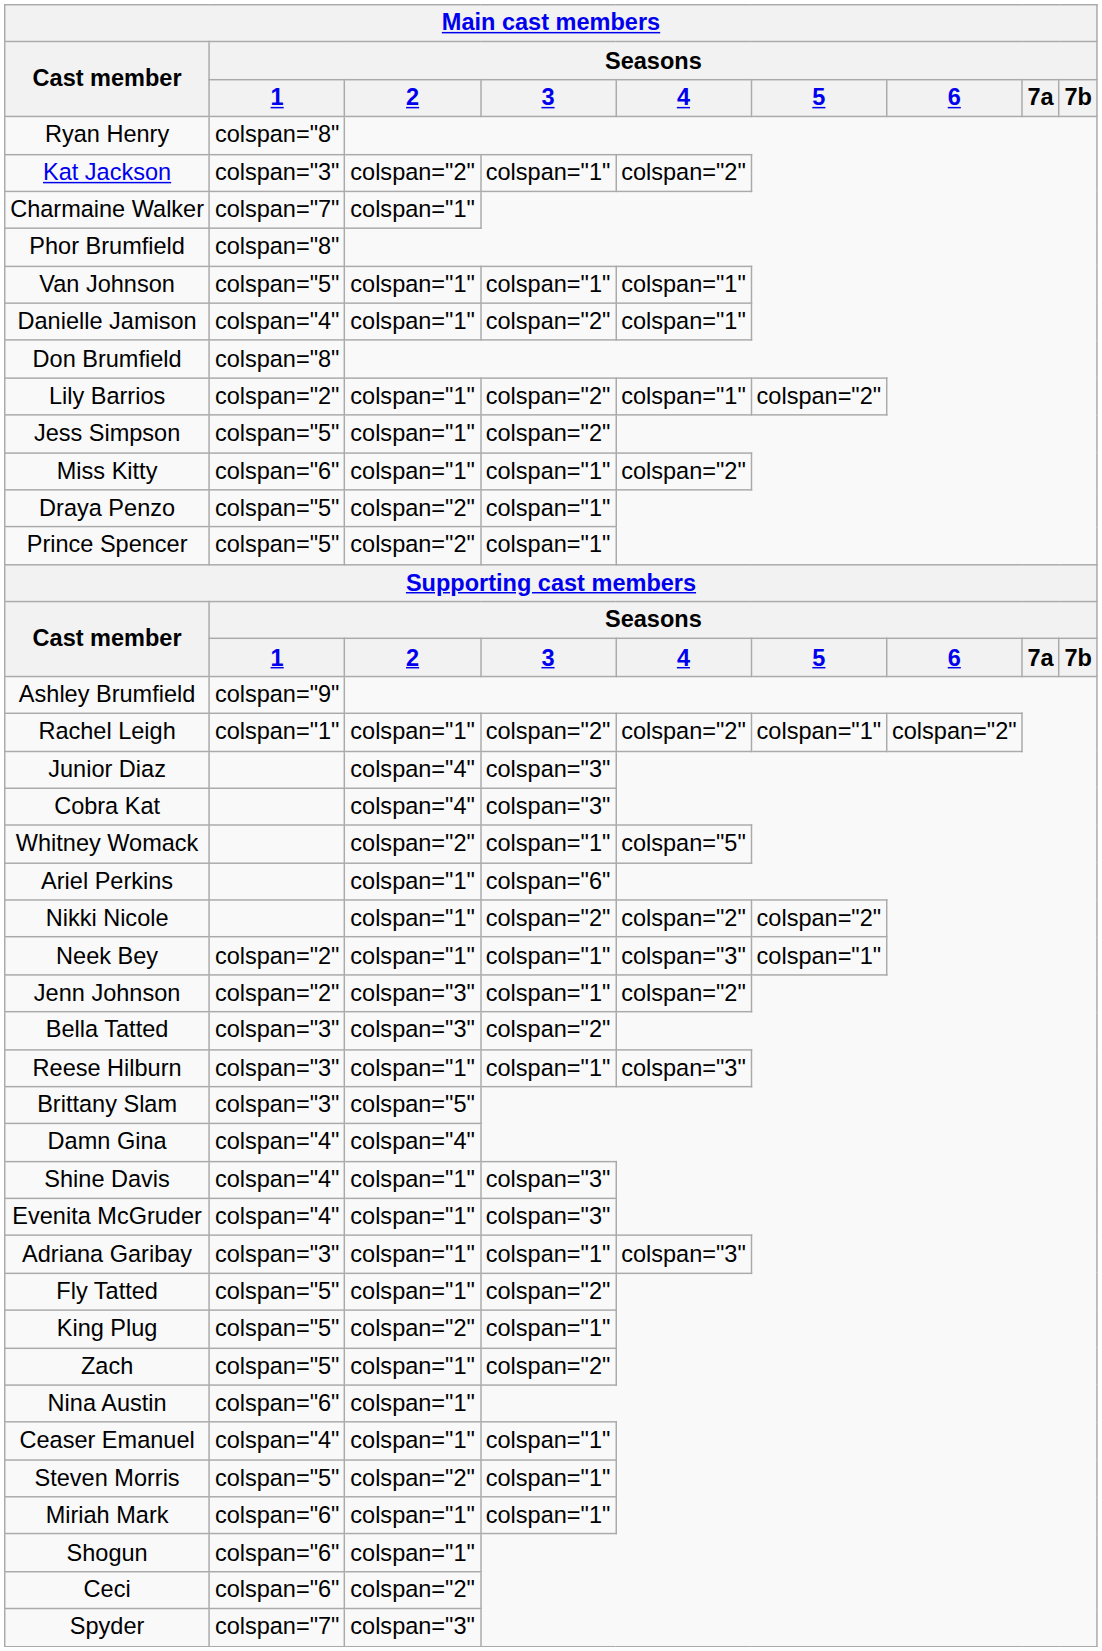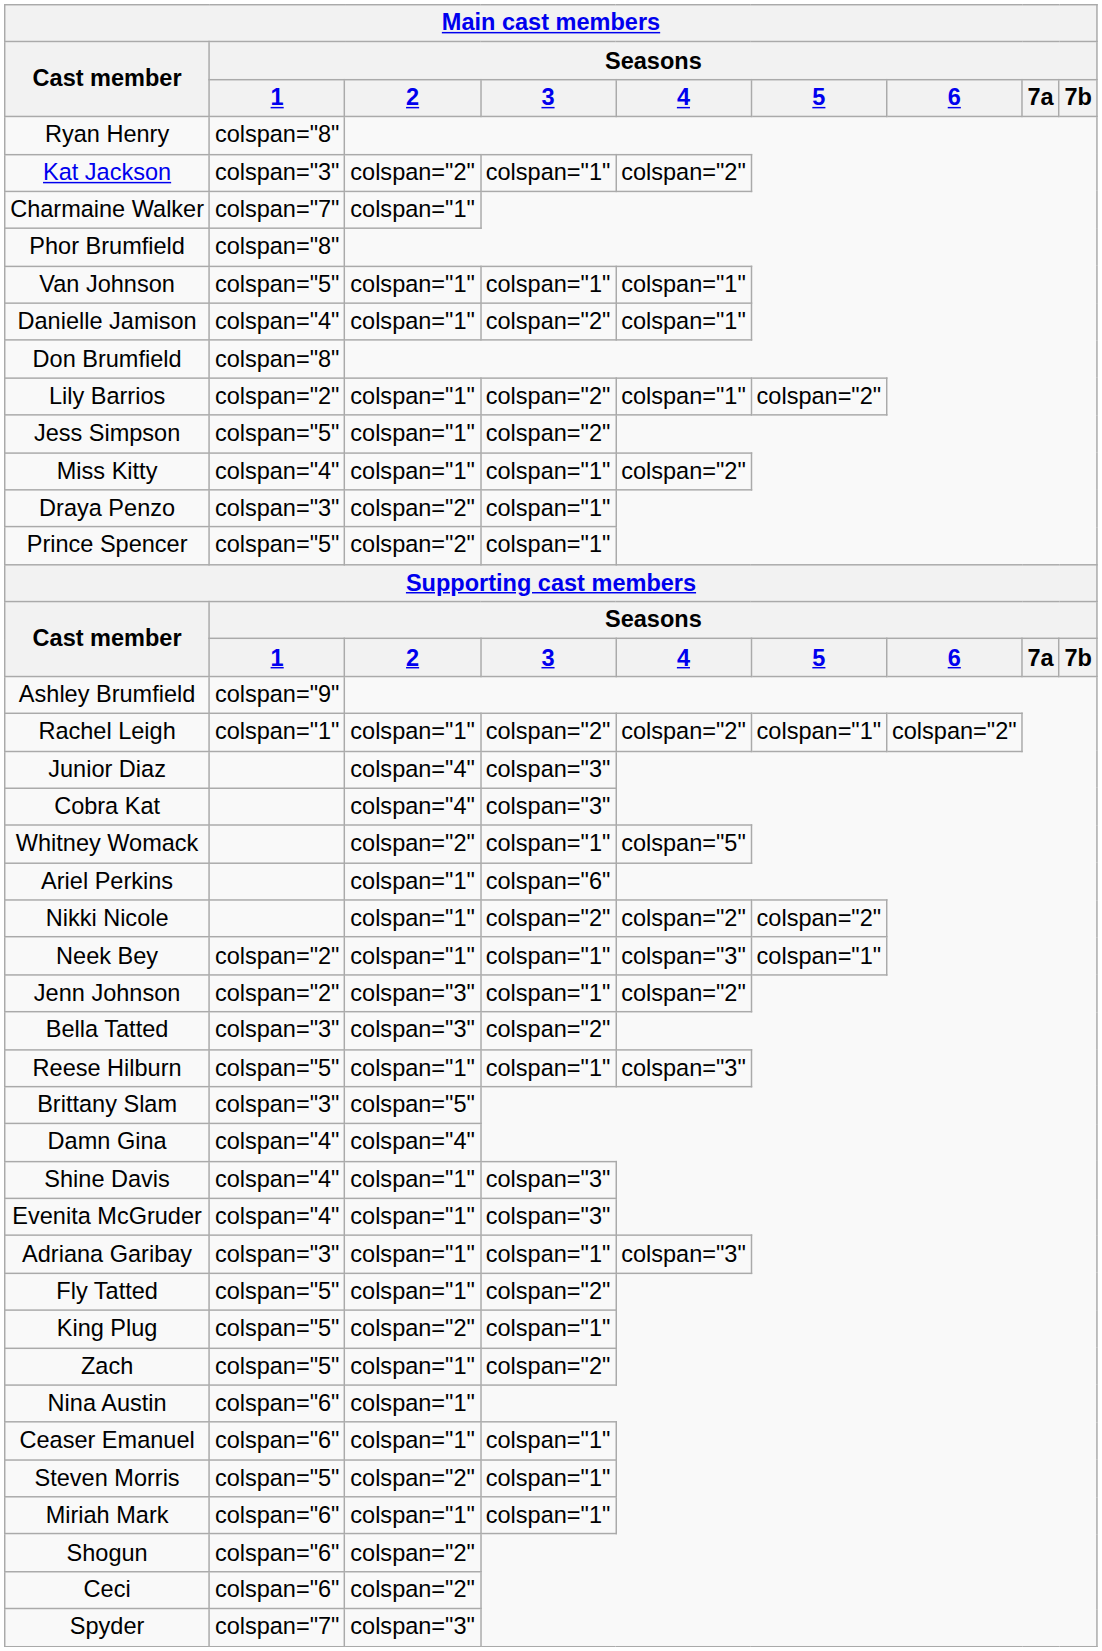(277, 470) colspan="6" -> (277, 470) colspan="4"
(277, 508) colspan="5" -> (277, 508) colspan="3"
(277, 1067) colspan="3" -> (277, 1067) colspan="5"
(277, 1440) colspan="4" -> (277, 1440) colspan="6"
(413, 1552) colspan="1" -> (413, 1552) colspan="2"
